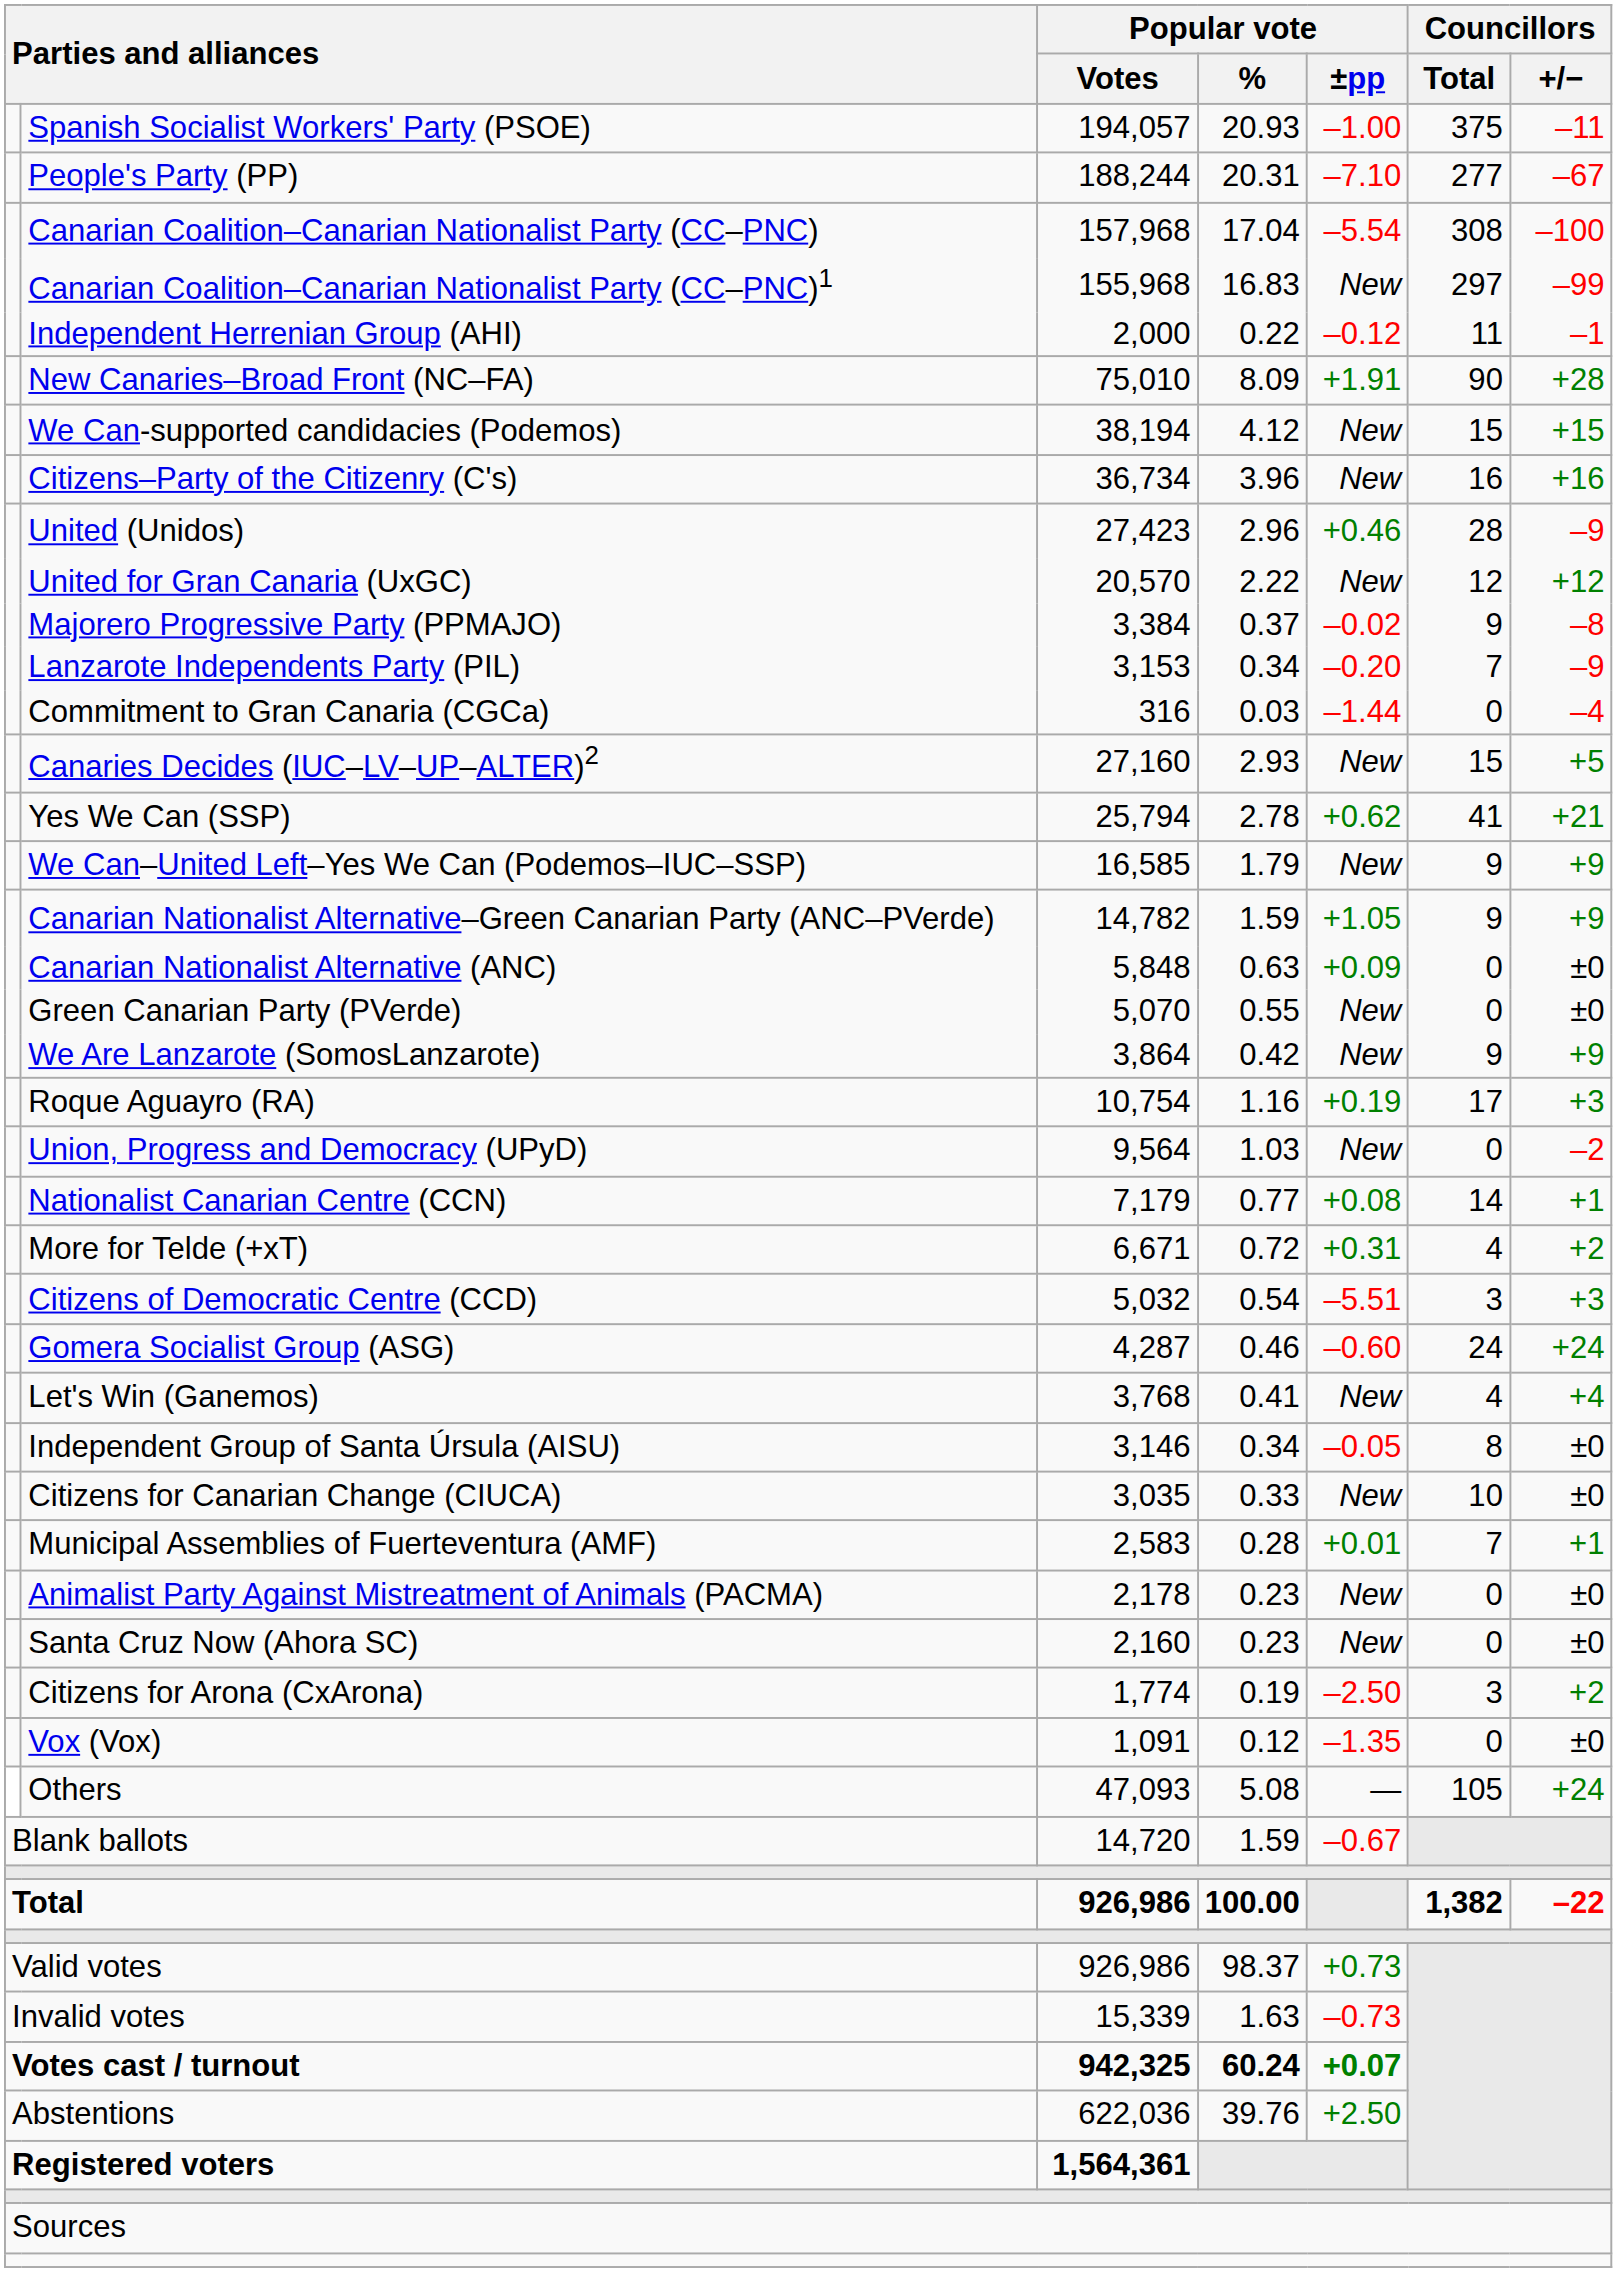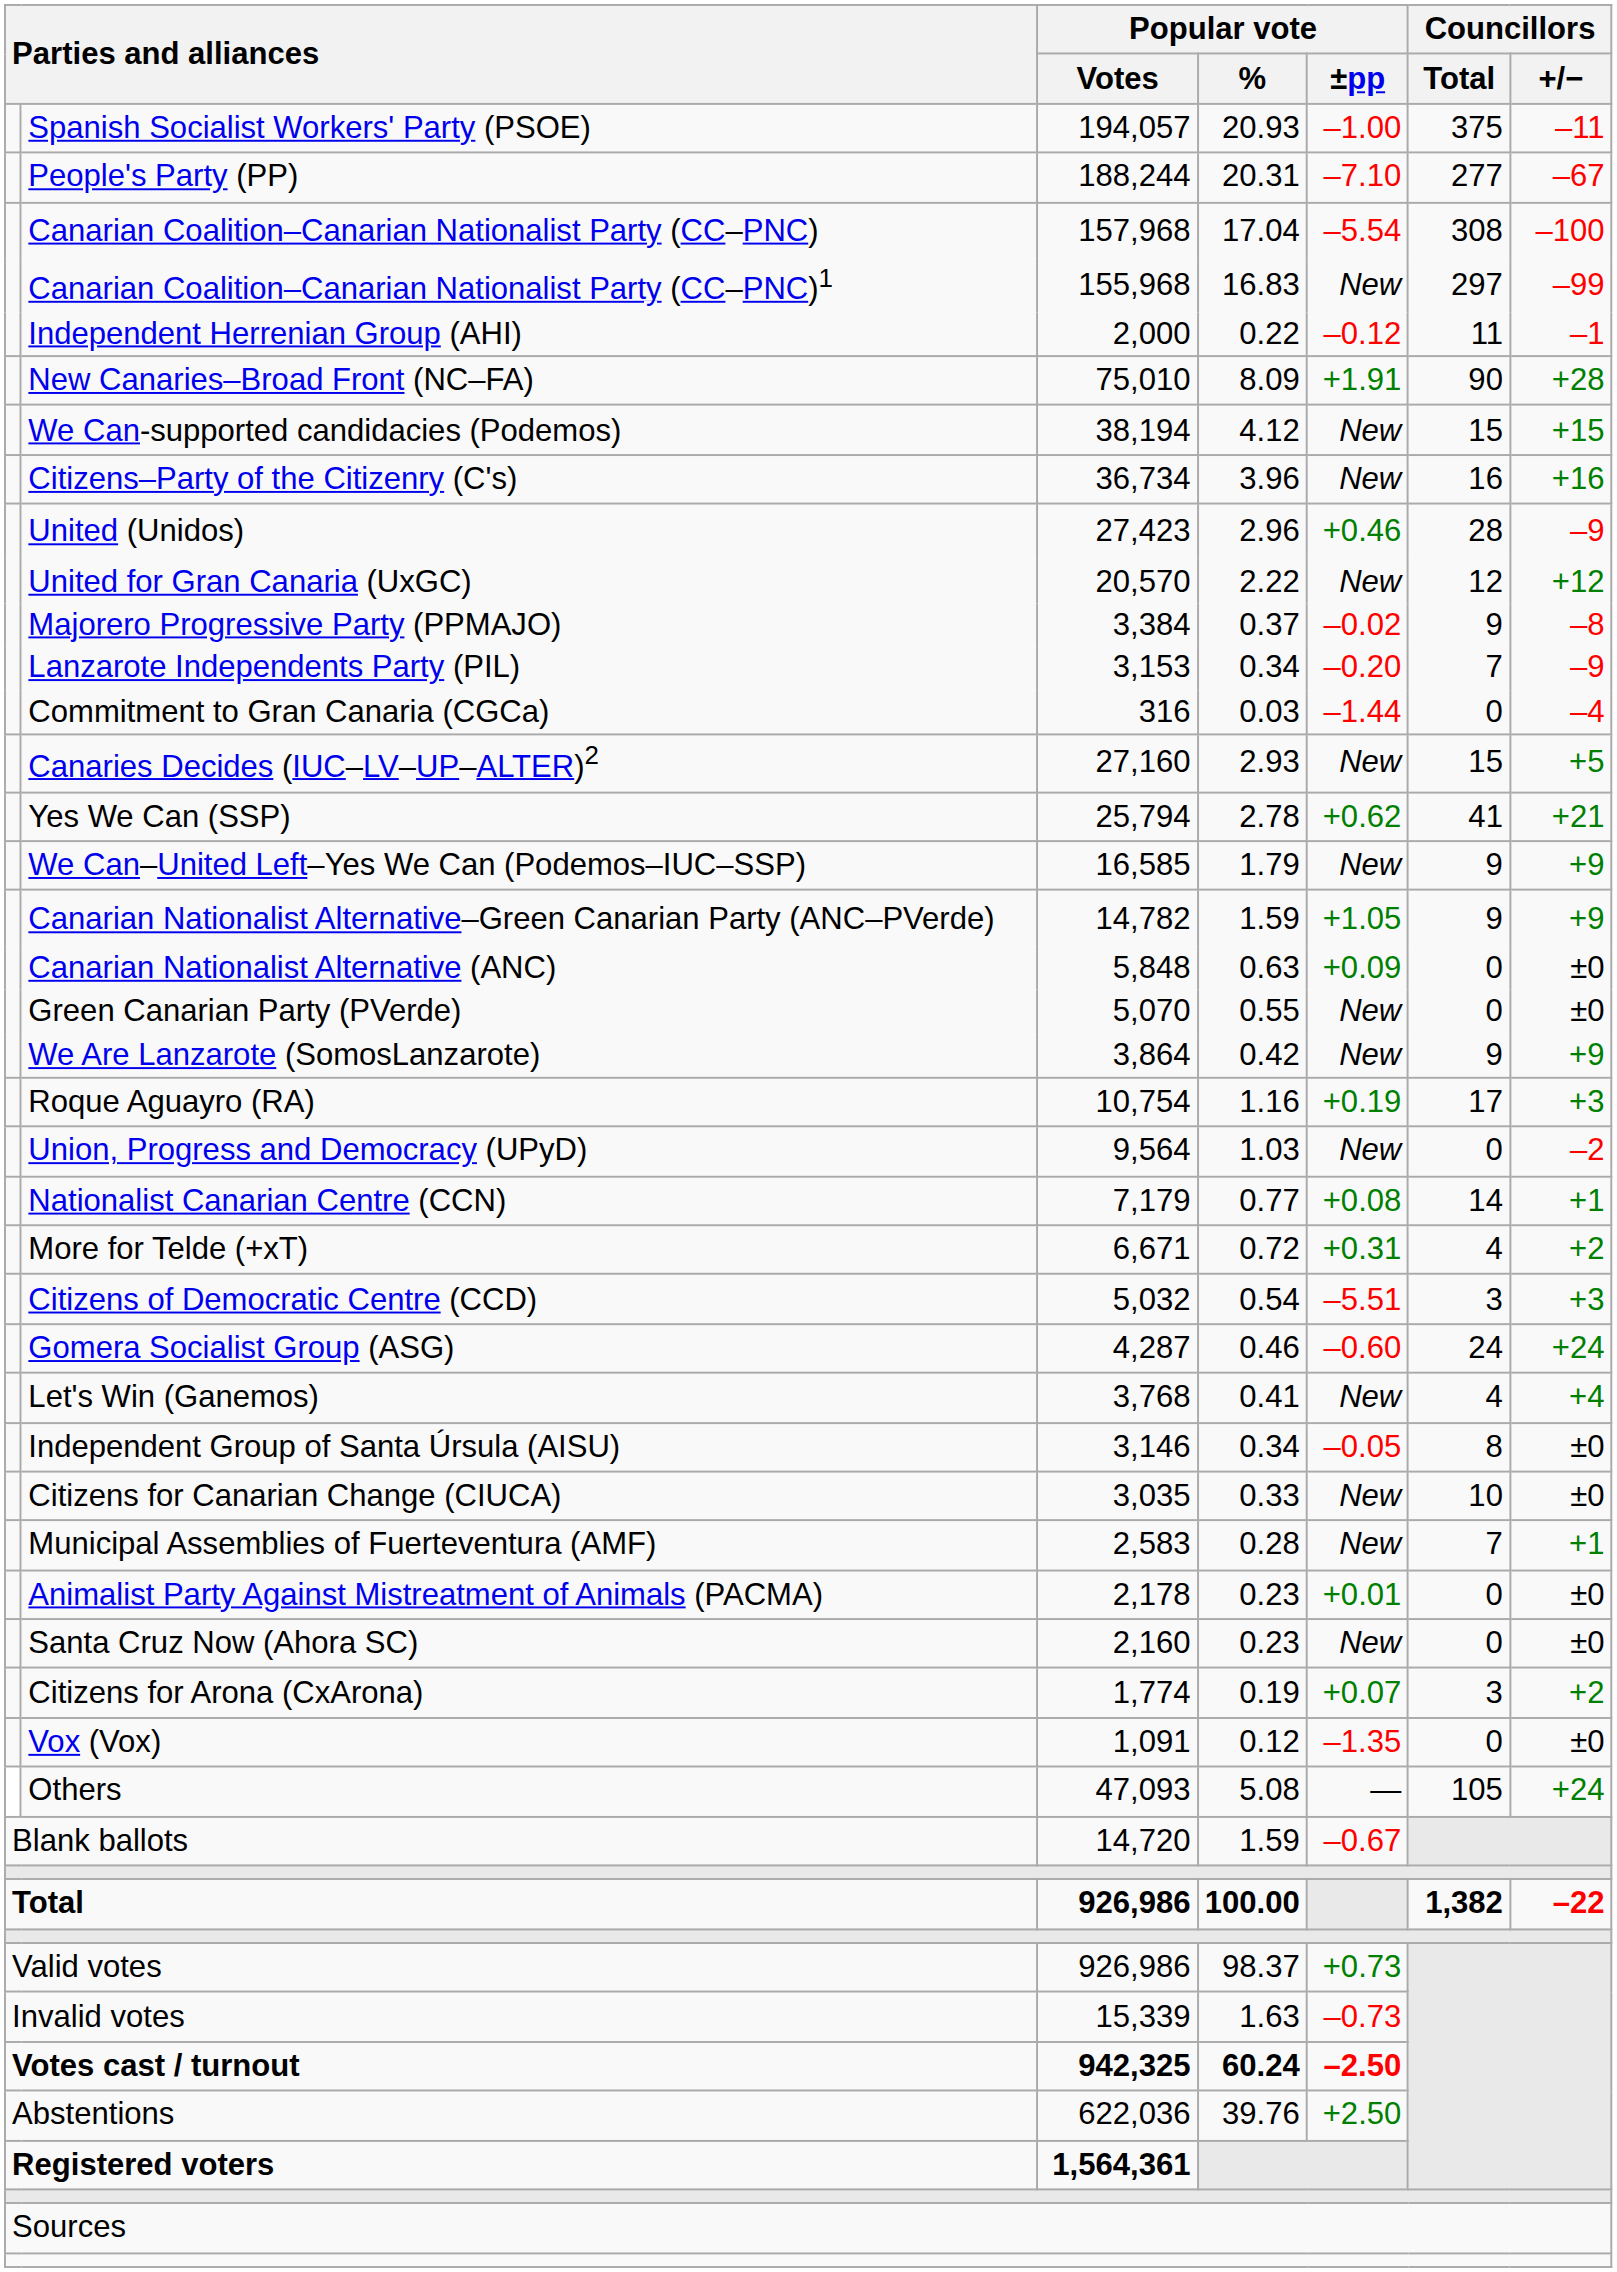(1362, 1544) +0.01 -> (1370, 1544) New
(1370, 1594) New -> (1362, 1594) +0.01
(1362, 1692) –2.50 -> (1362, 1692) +0.07
(1362, 2065) +0.07 -> (1362, 2065) –2.50
